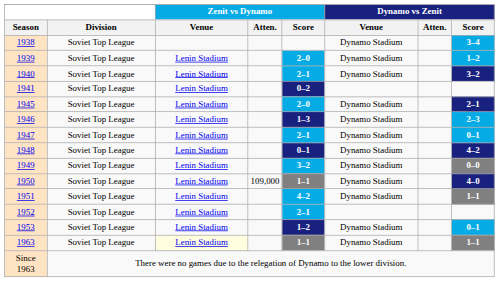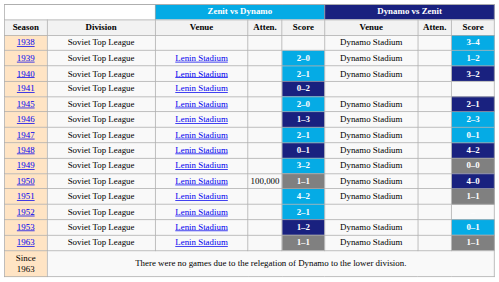(265, 181) 109,000 -> (265, 181) 100,000
(202, 242) lightyellow background -> (202, 242) no background
